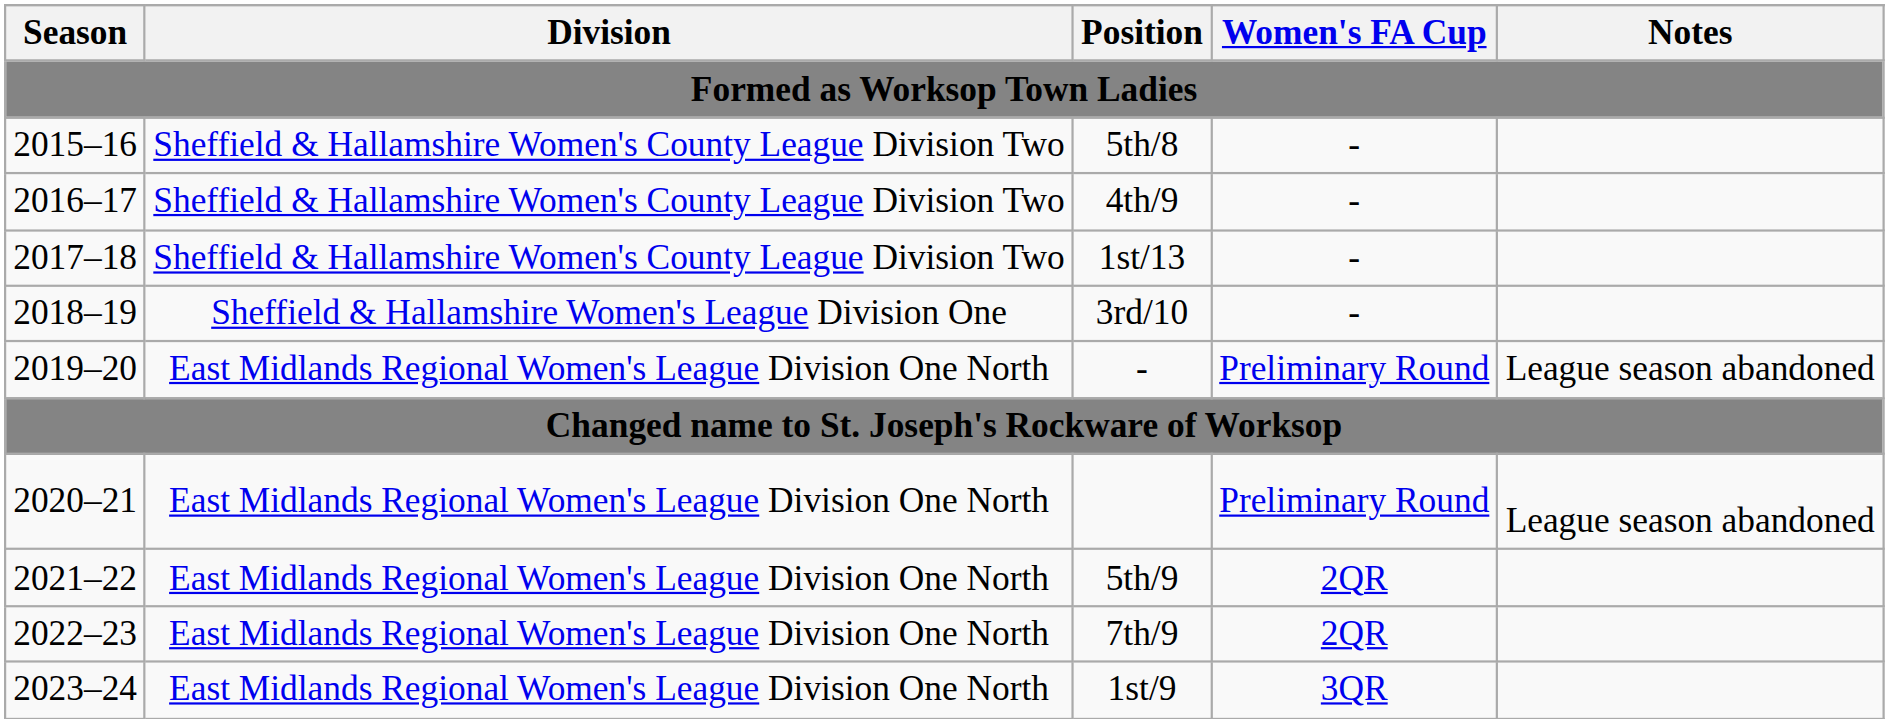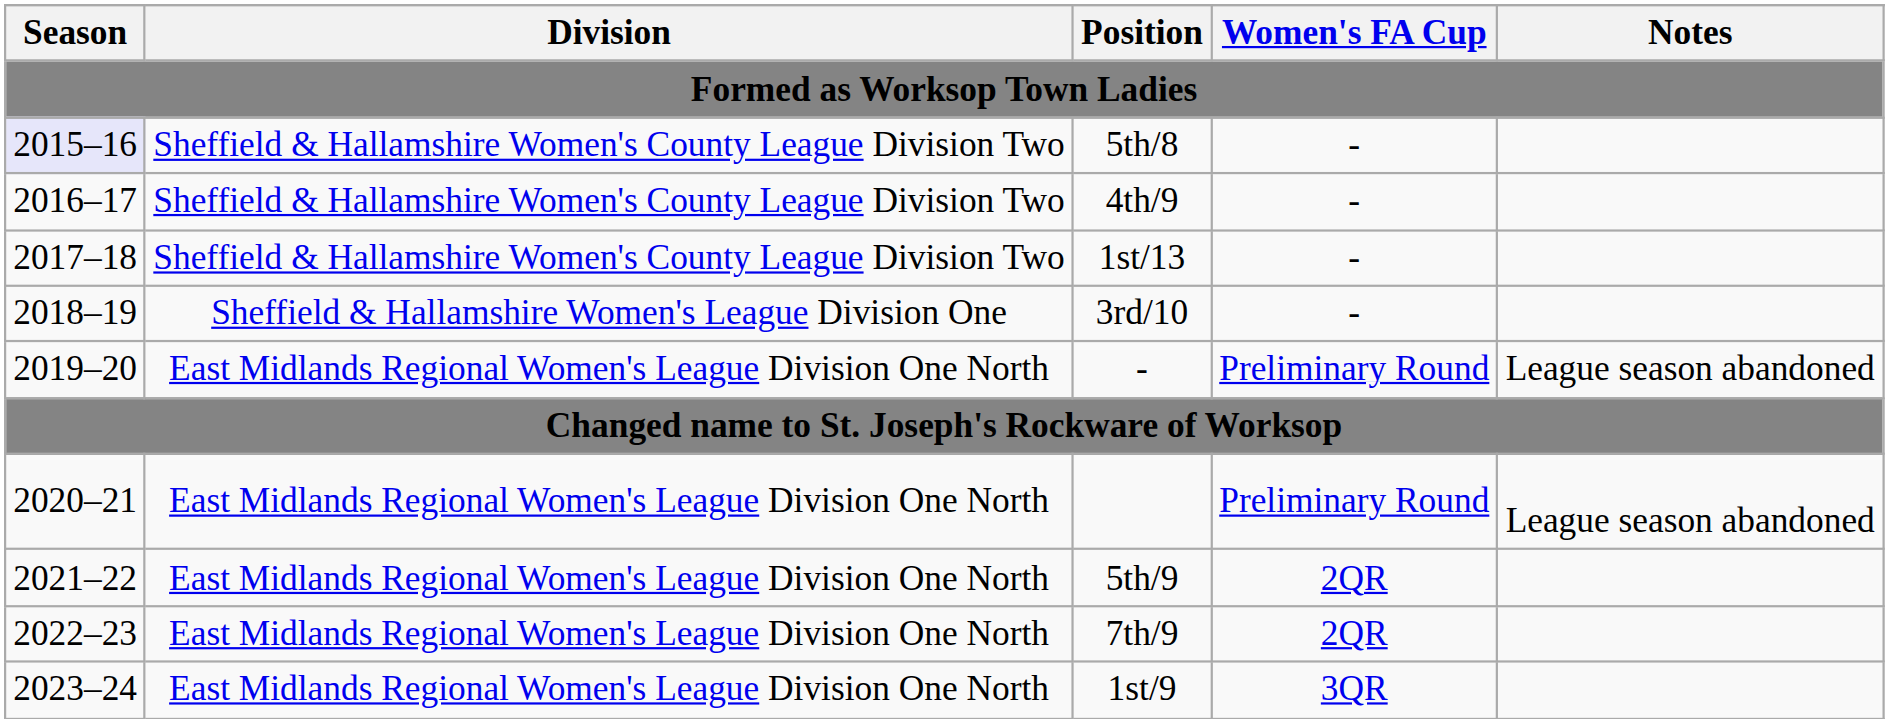(75, 144) no background -> (75, 144) lavender background
